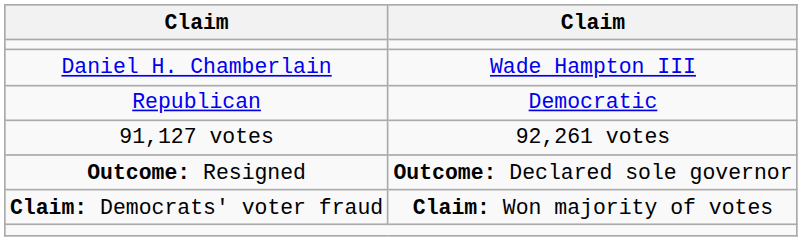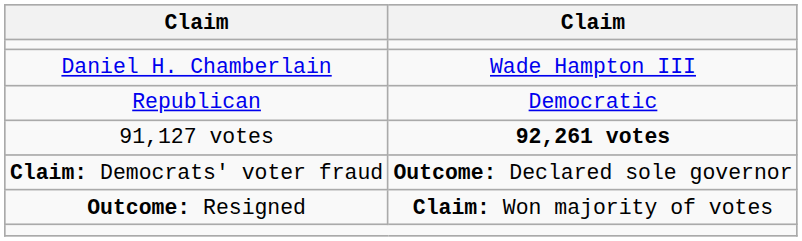(593, 137) normal -> (593, 137) bold
(197, 172) Outcome: Resigned -> (197, 172) Claim: Democrats' voter fraud
(197, 207) Claim: Democrats' voter fraud -> (197, 207) Outcome: Resigned
